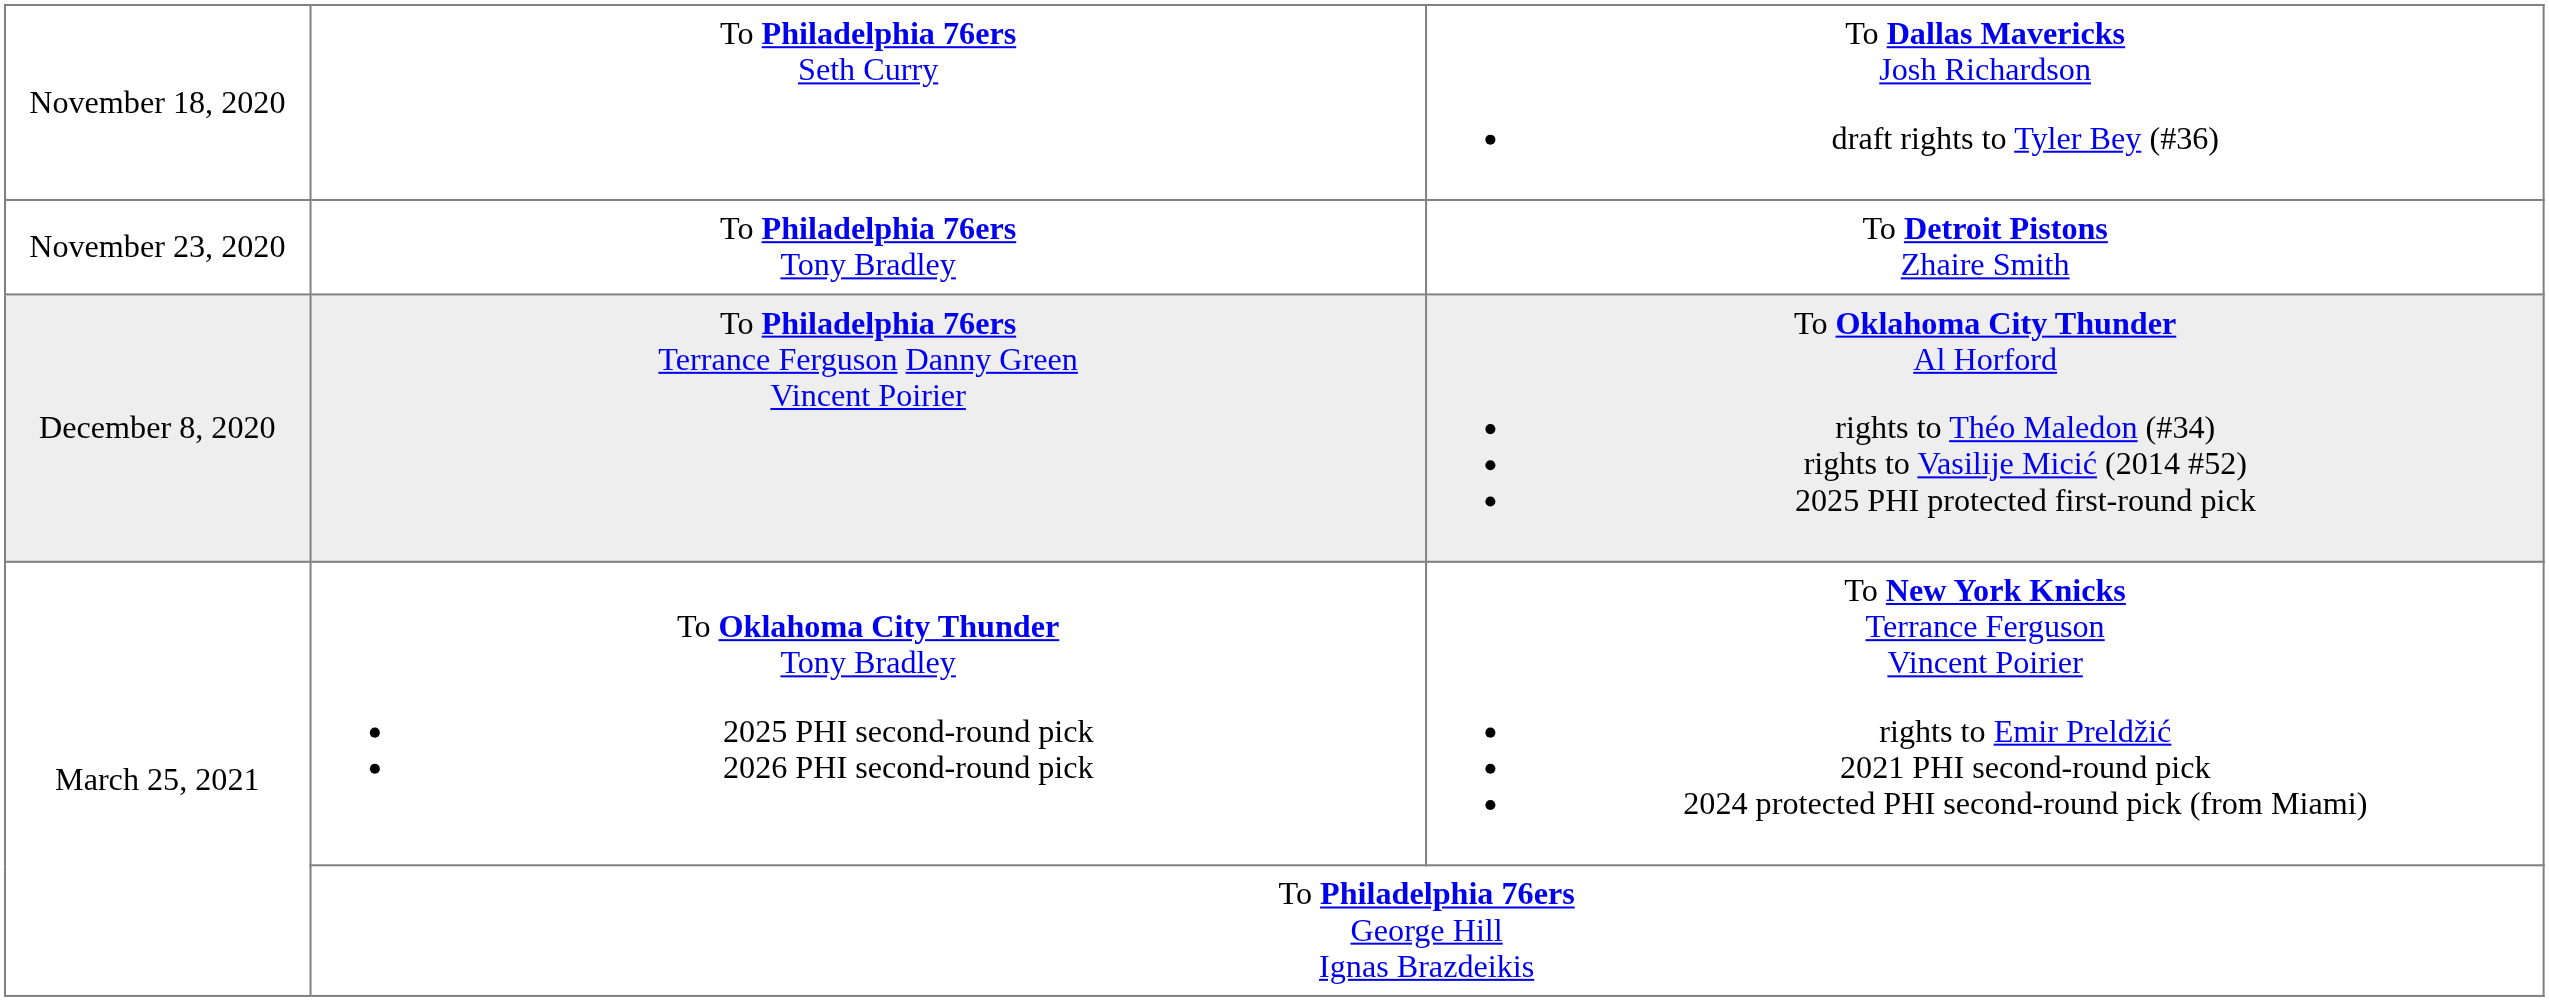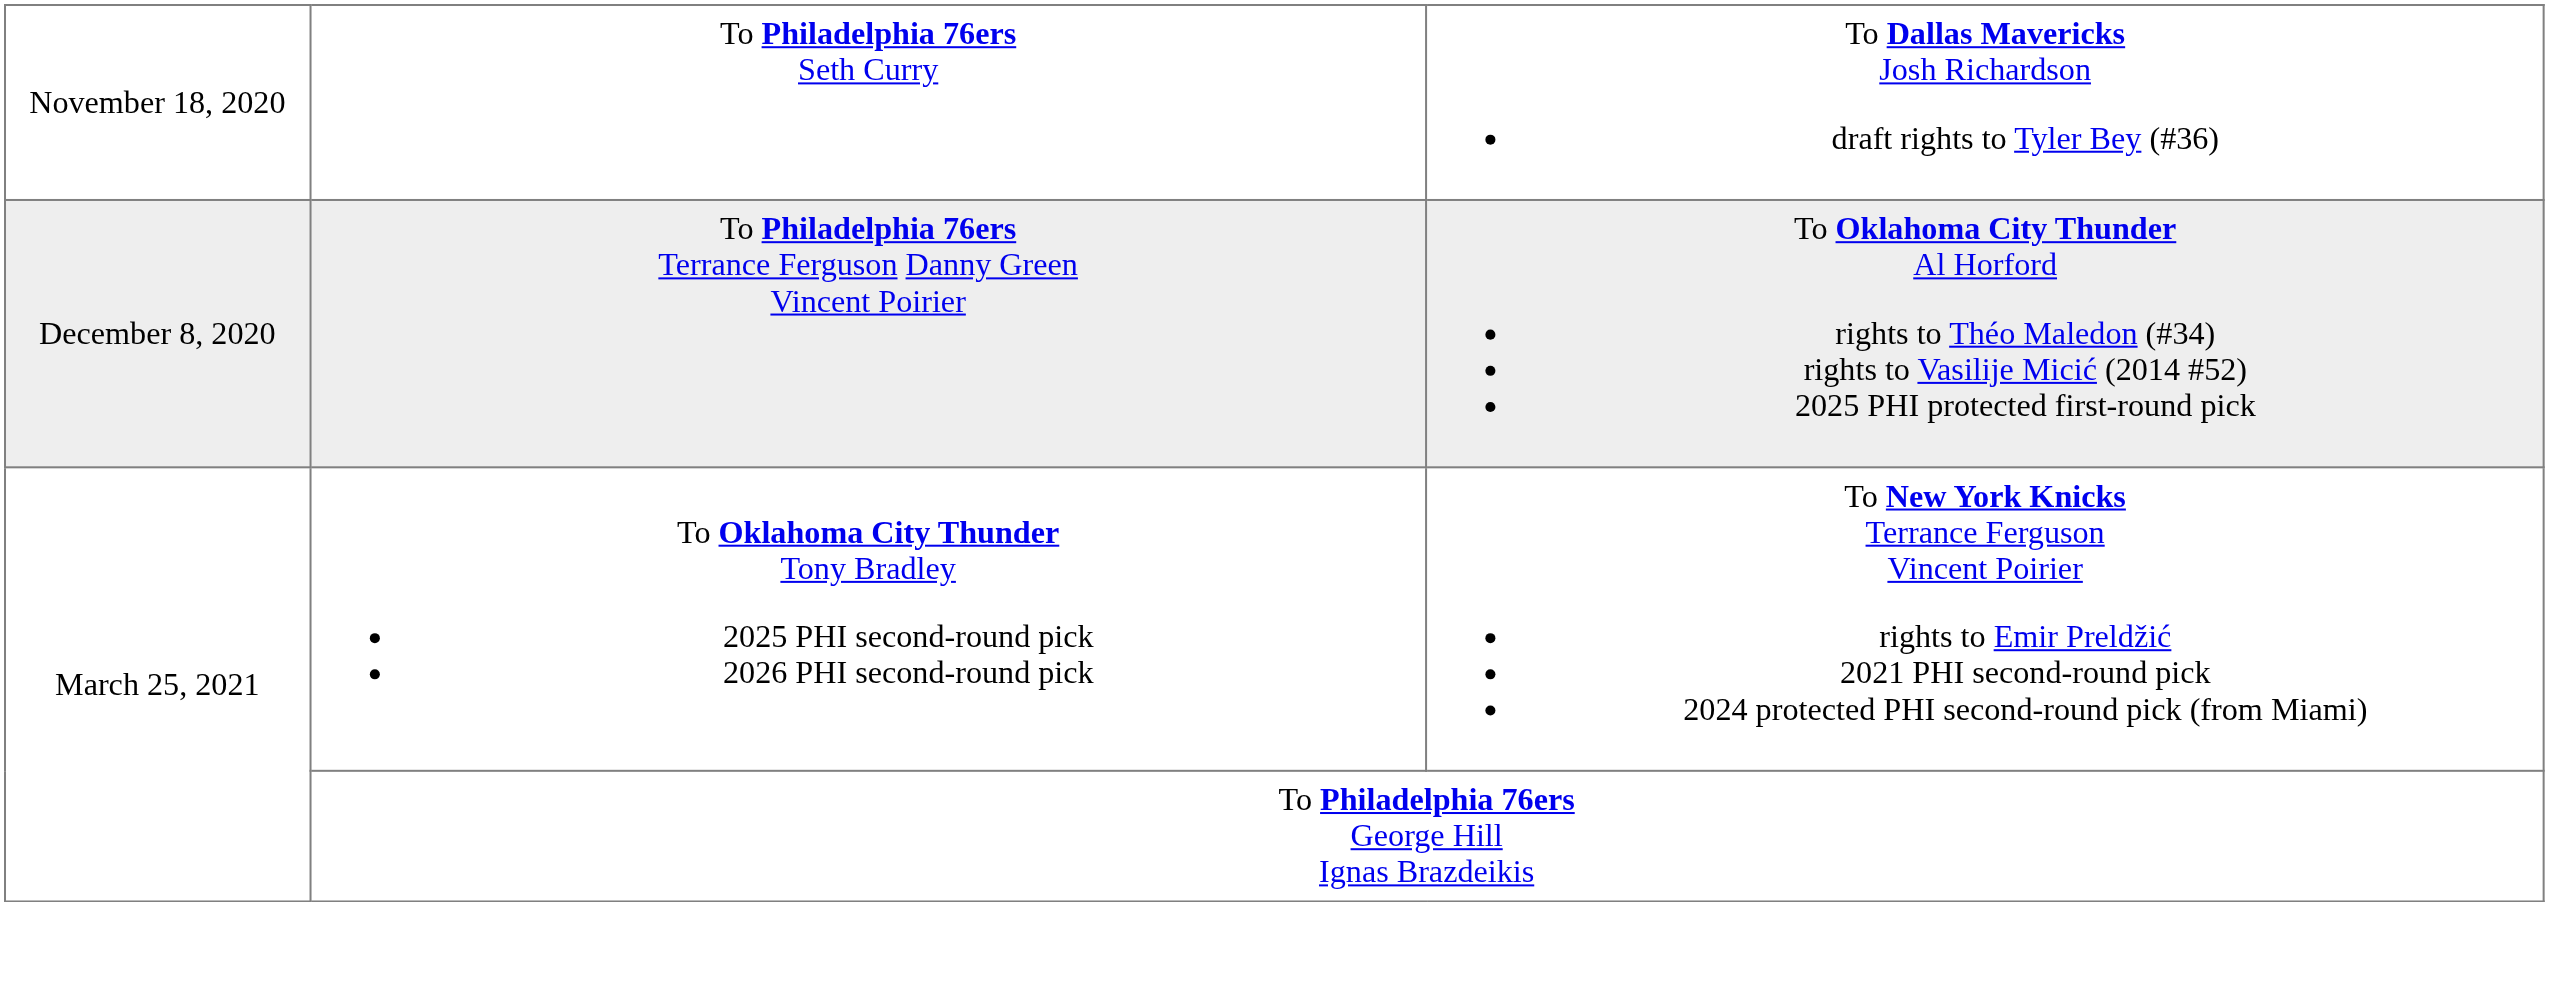- row: (868, 246)
